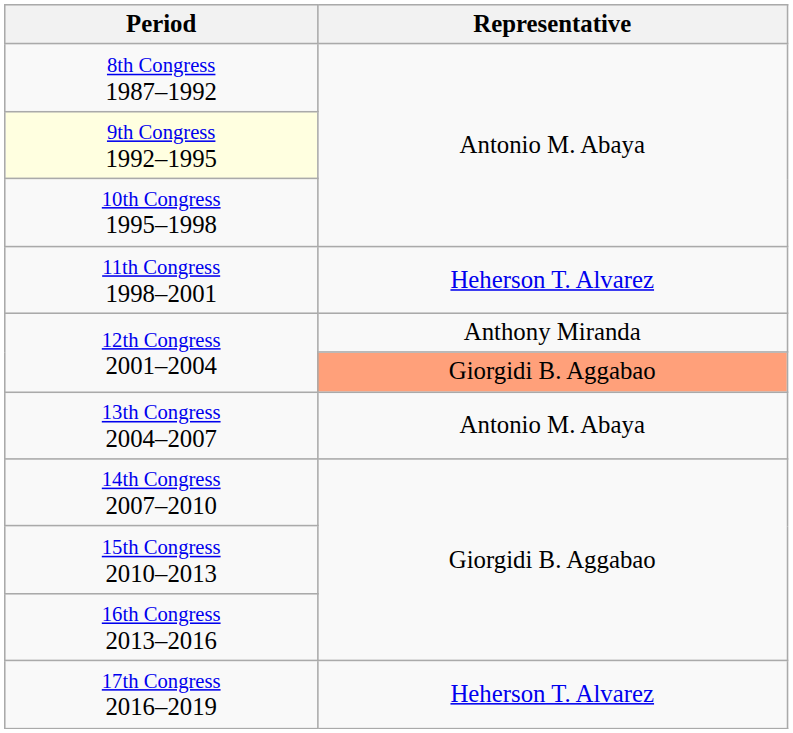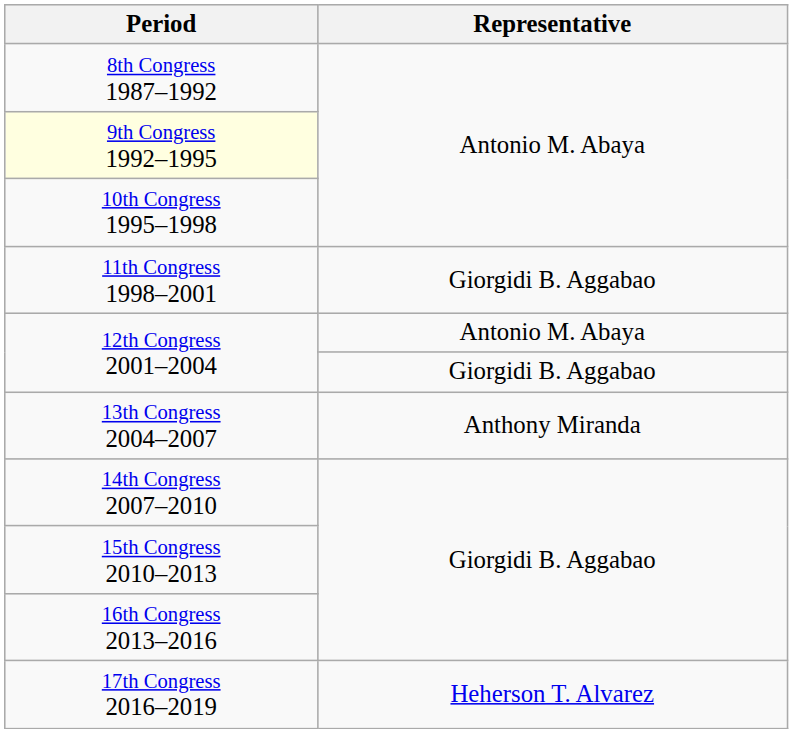(552, 279) Heherson T. Alvarez -> (552, 279) Giorgidi B. Aggabao
(552, 332) Anthony Miranda -> (552, 332) Antonio M. Abaya
(552, 371) lightsalmon background -> (552, 371) no background
(552, 425) Antonio M. Abaya -> (552, 425) Anthony Miranda
